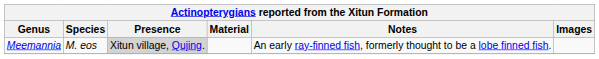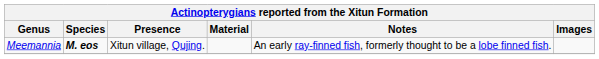(81, 45) normal -> (82, 45) bold
(157, 45) lightgrey background -> (157, 45) no background
